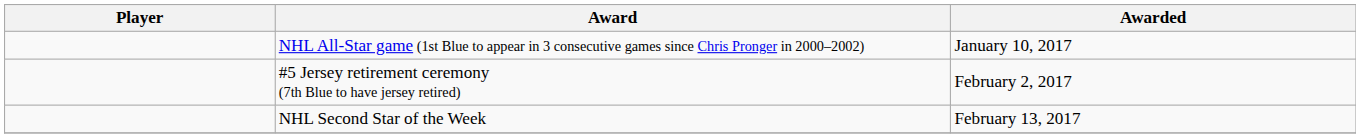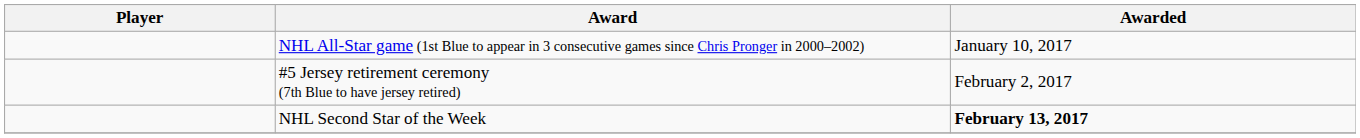(1017, 118) normal -> (1021, 118) bold
